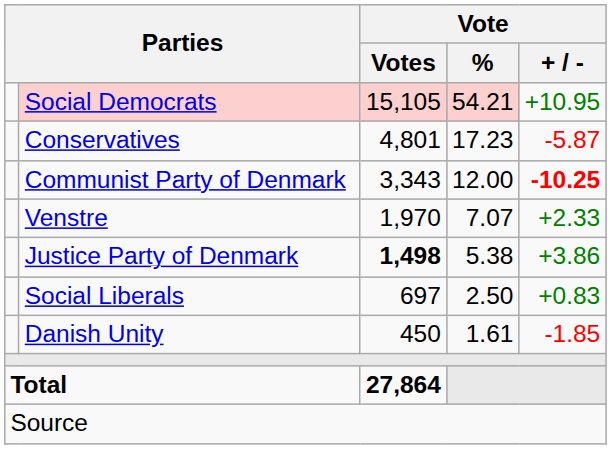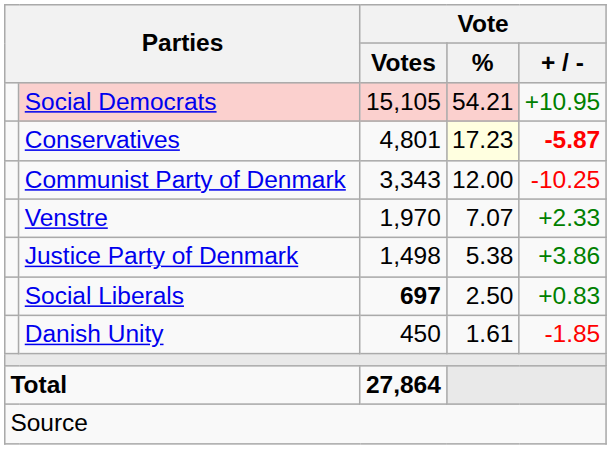(483, 140) no background -> (483, 140) lightyellow background
(572, 140) normal -> (572, 140) bold
(566, 179) bold -> (566, 179) normal
(410, 256) bold -> (410, 256) normal
(420, 295) normal -> (420, 295) bold
